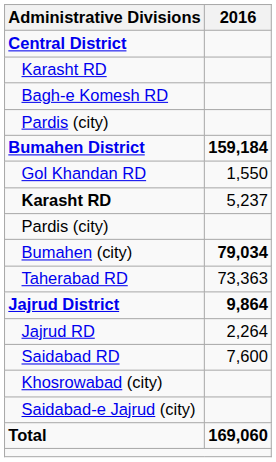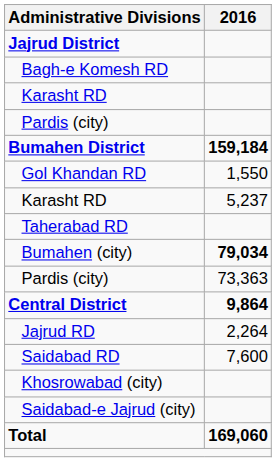(67, 43) Central District -> (64, 43) Jajrud District
(64, 69) Karasht RD -> (95, 69) Bagh-e Komesh RD
(95, 95) Bagh-e Komesh RD -> (64, 95) Karasht RD
(66, 200) bold -> (64, 200) normal
(65, 226) Pardis (city) -> (75, 226) Taherabad RD
(75, 278) Taherabad RD -> (65, 278) Pardis (city)
(64, 305) Jajrud District -> (67, 305) Central District
